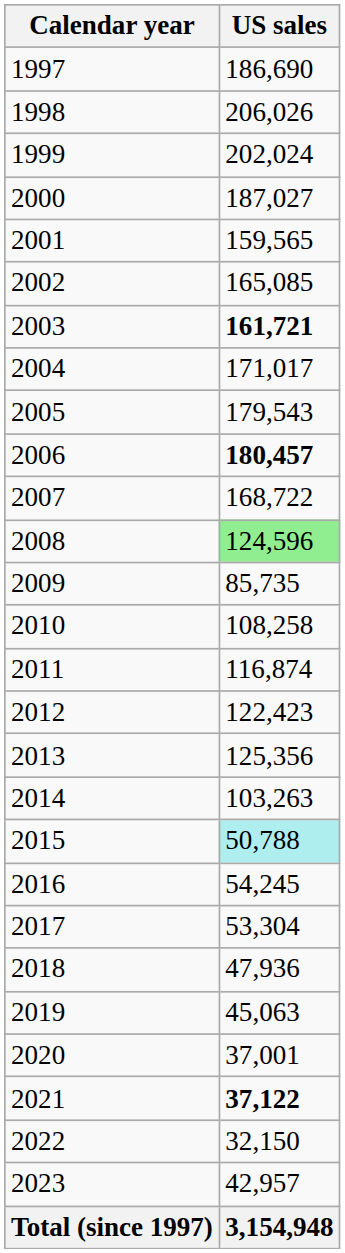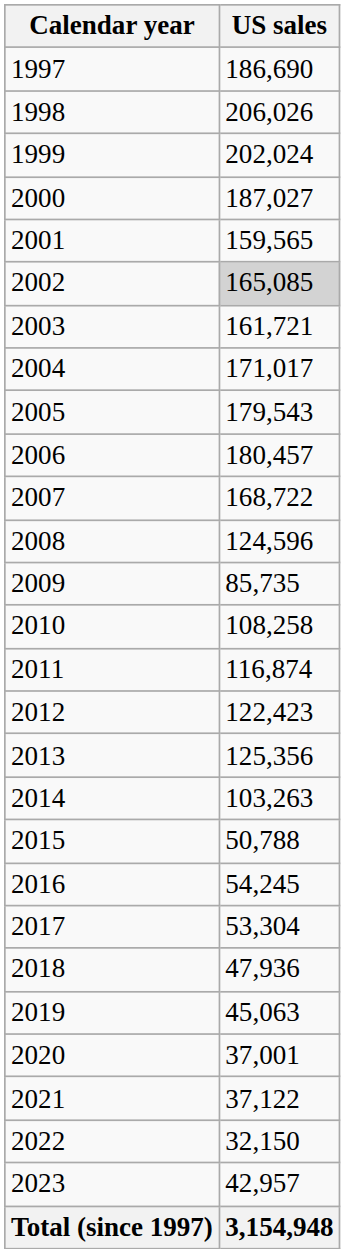(269, 283) no background -> (269, 283) lightgrey background
(269, 326) bold -> (269, 326) normal
(269, 454) bold -> (269, 454) normal
(269, 540) lightgreen background -> (269, 540) no background
(263, 840) paleturquoise background -> (263, 840) no background
(263, 1098) bold -> (263, 1098) normal
